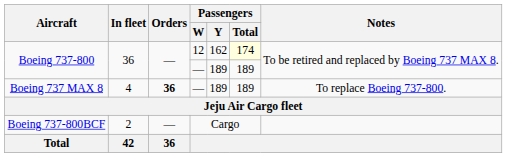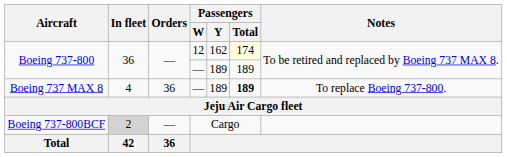(169, 87) bold -> (169, 87) normal
(245, 87) normal -> (245, 87) bold
(128, 124) no background -> (128, 124) lightgrey background
